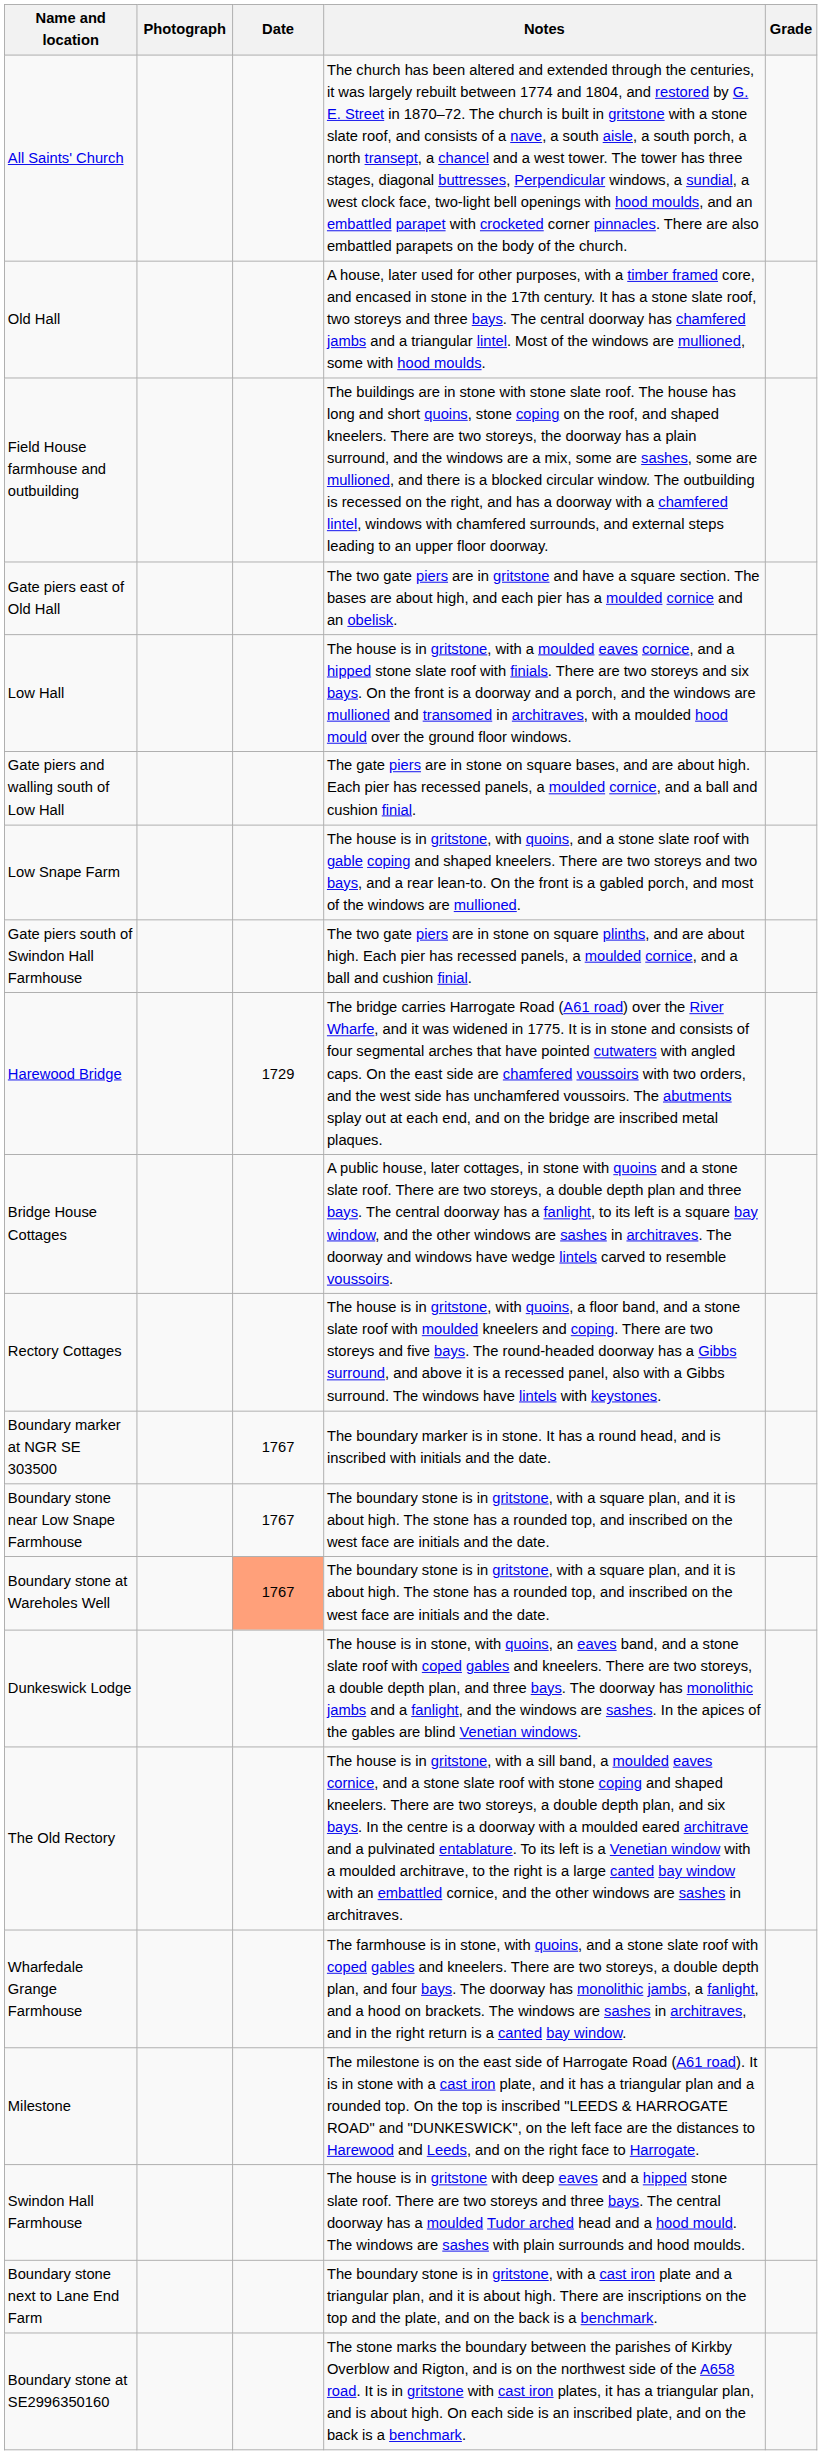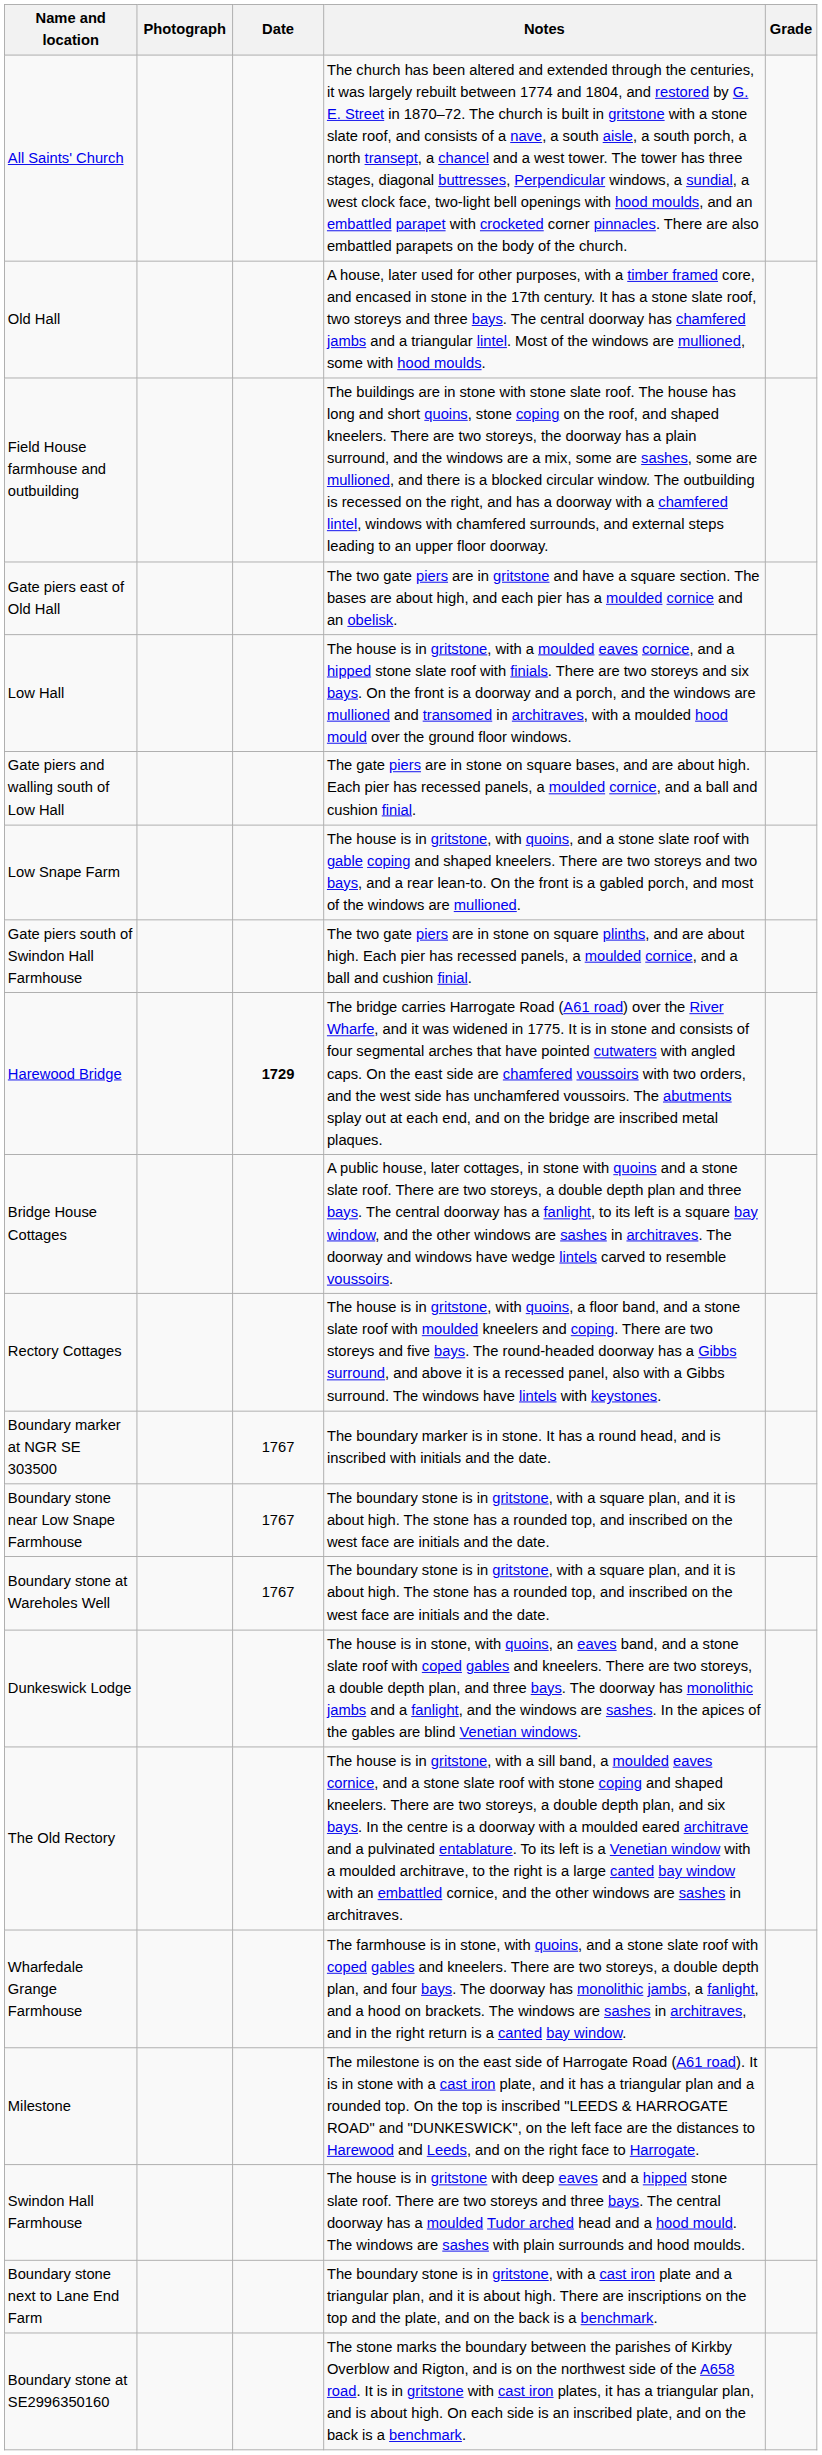(278, 1073) normal -> (278, 1073) bold
(278, 1593) lightsalmon background -> (278, 1593) no background
